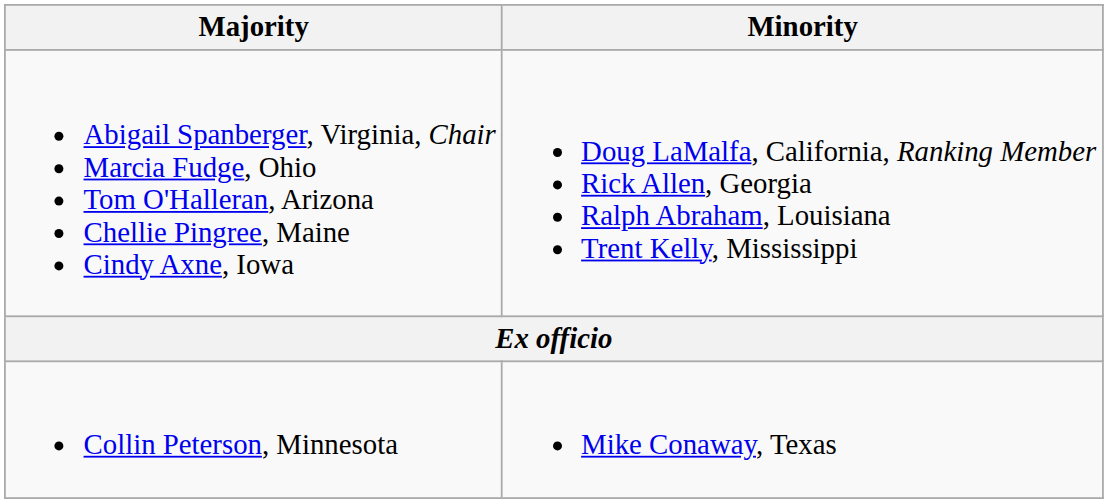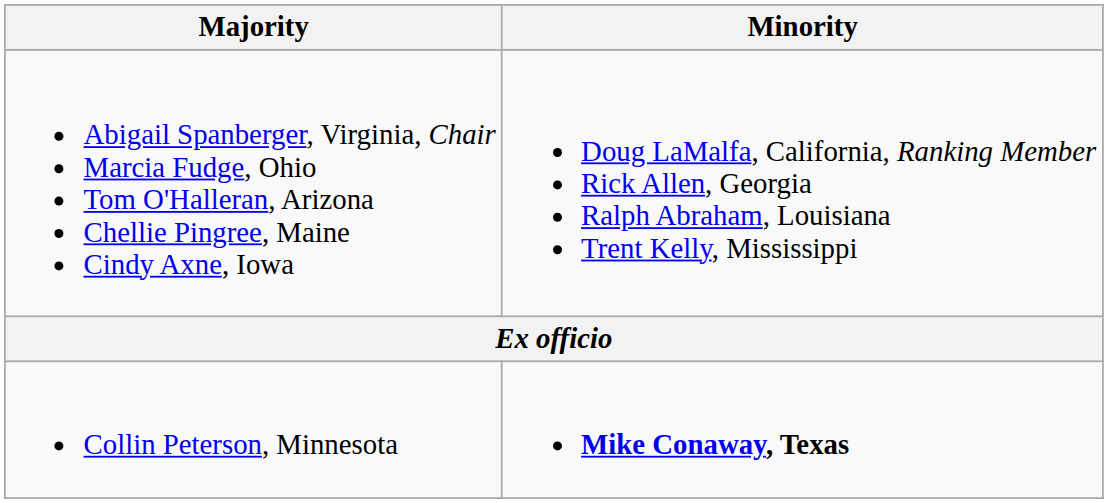(803, 446) normal -> (803, 446) bold
